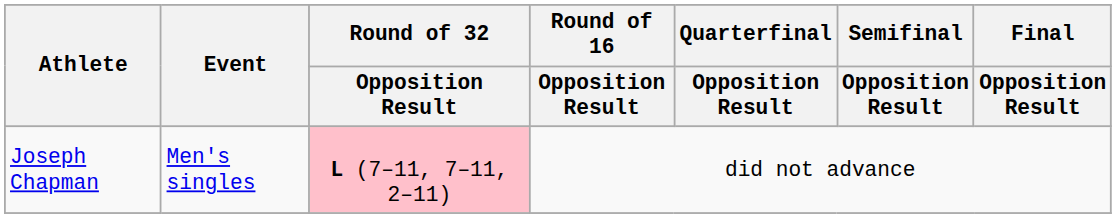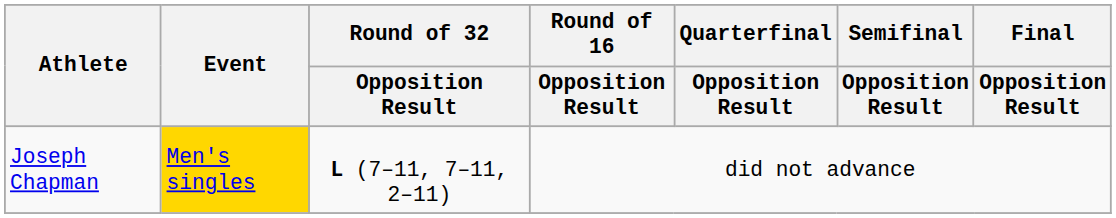(211, 170) no background -> (211, 170) gold background
(419, 182) pink background -> (419, 182) no background
